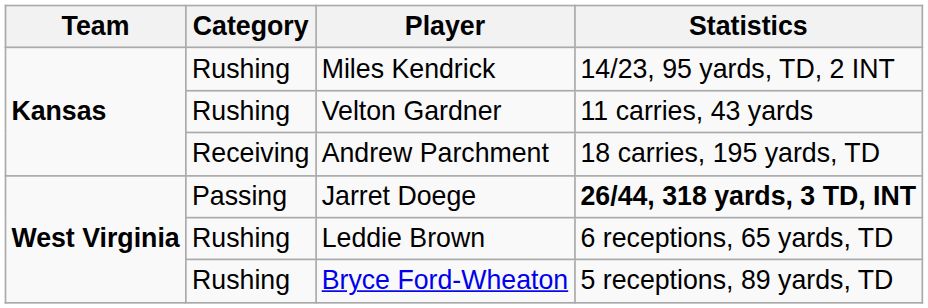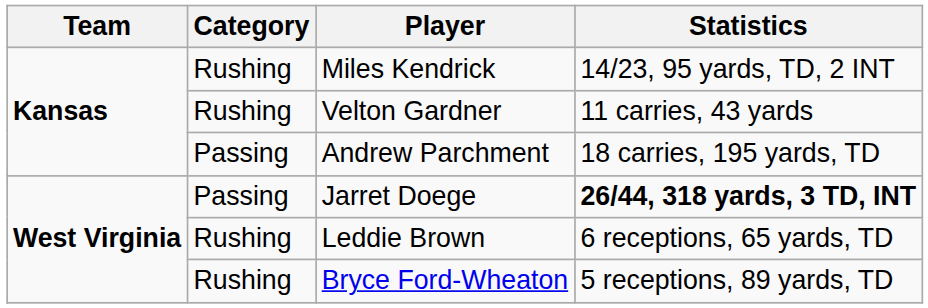(251, 153) Receiving -> (241, 153) Passing
